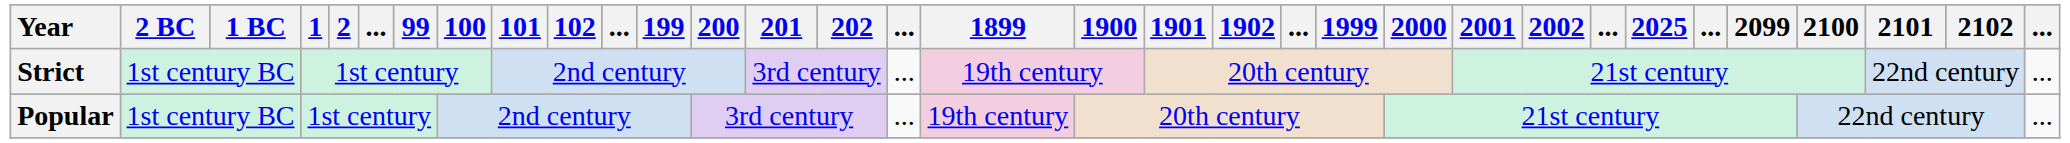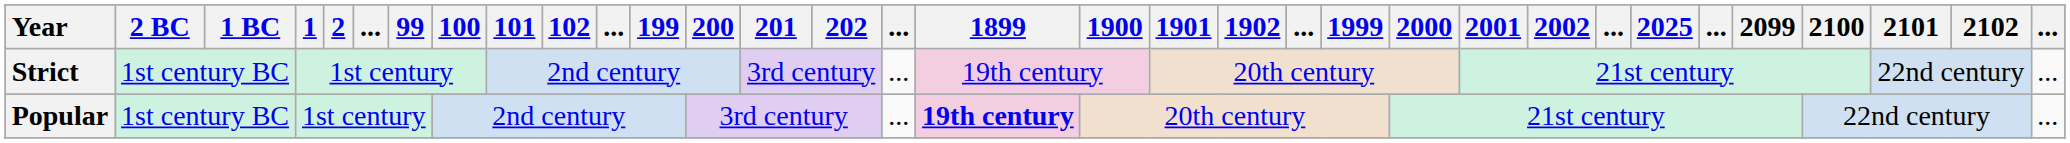(998, 115) normal -> (998, 115) bold
